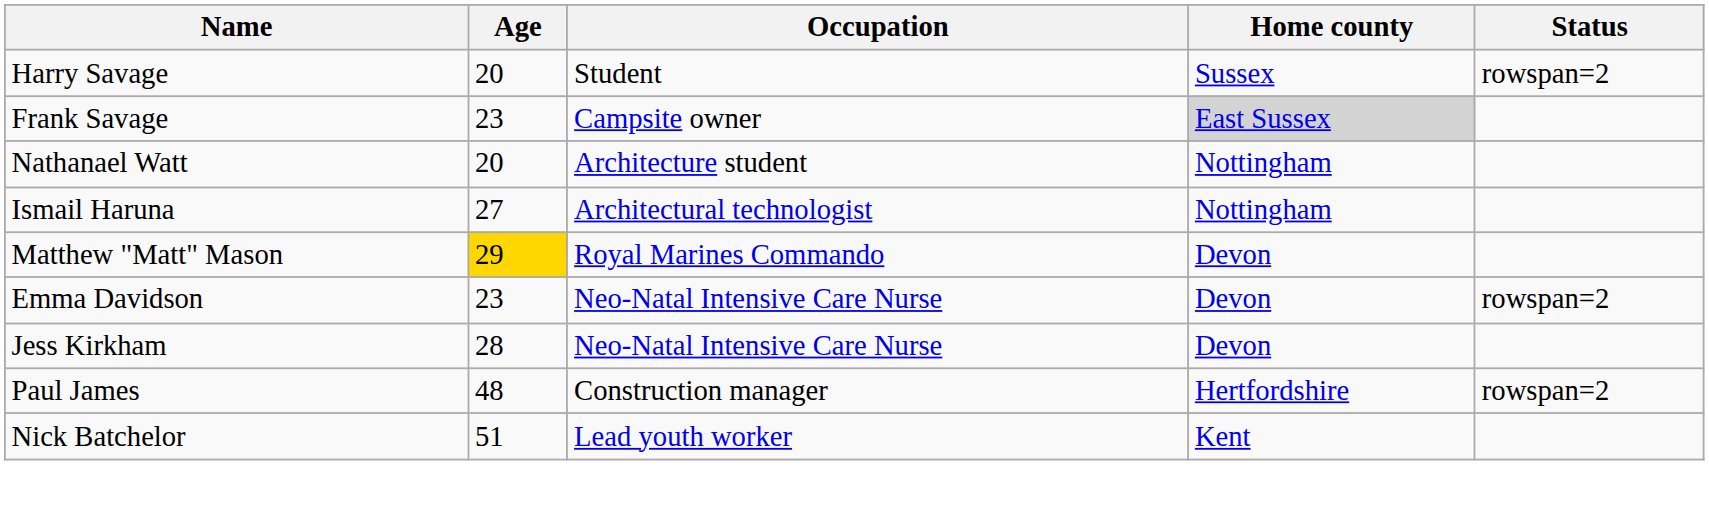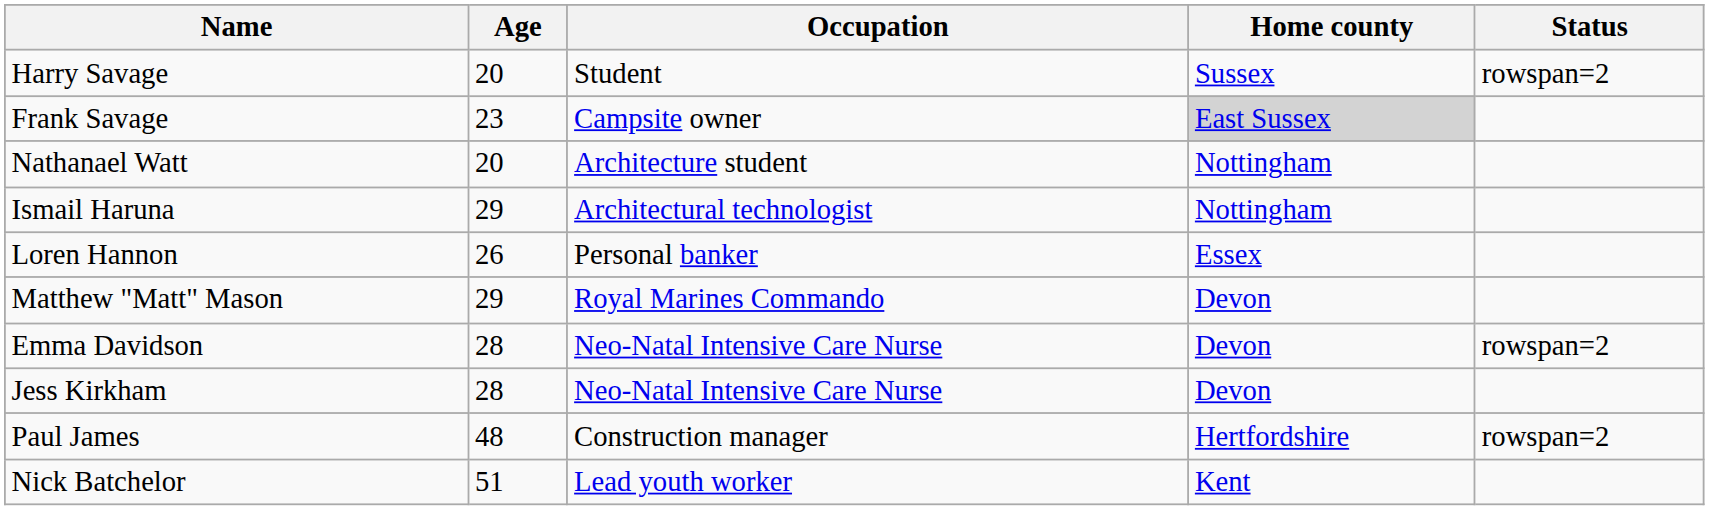(489, 208) 27 -> (489, 208) 29
+ row: (95, 254)
(489, 254) gold background -> (489, 299) no background
(489, 299) 23 -> (489, 345) 28
